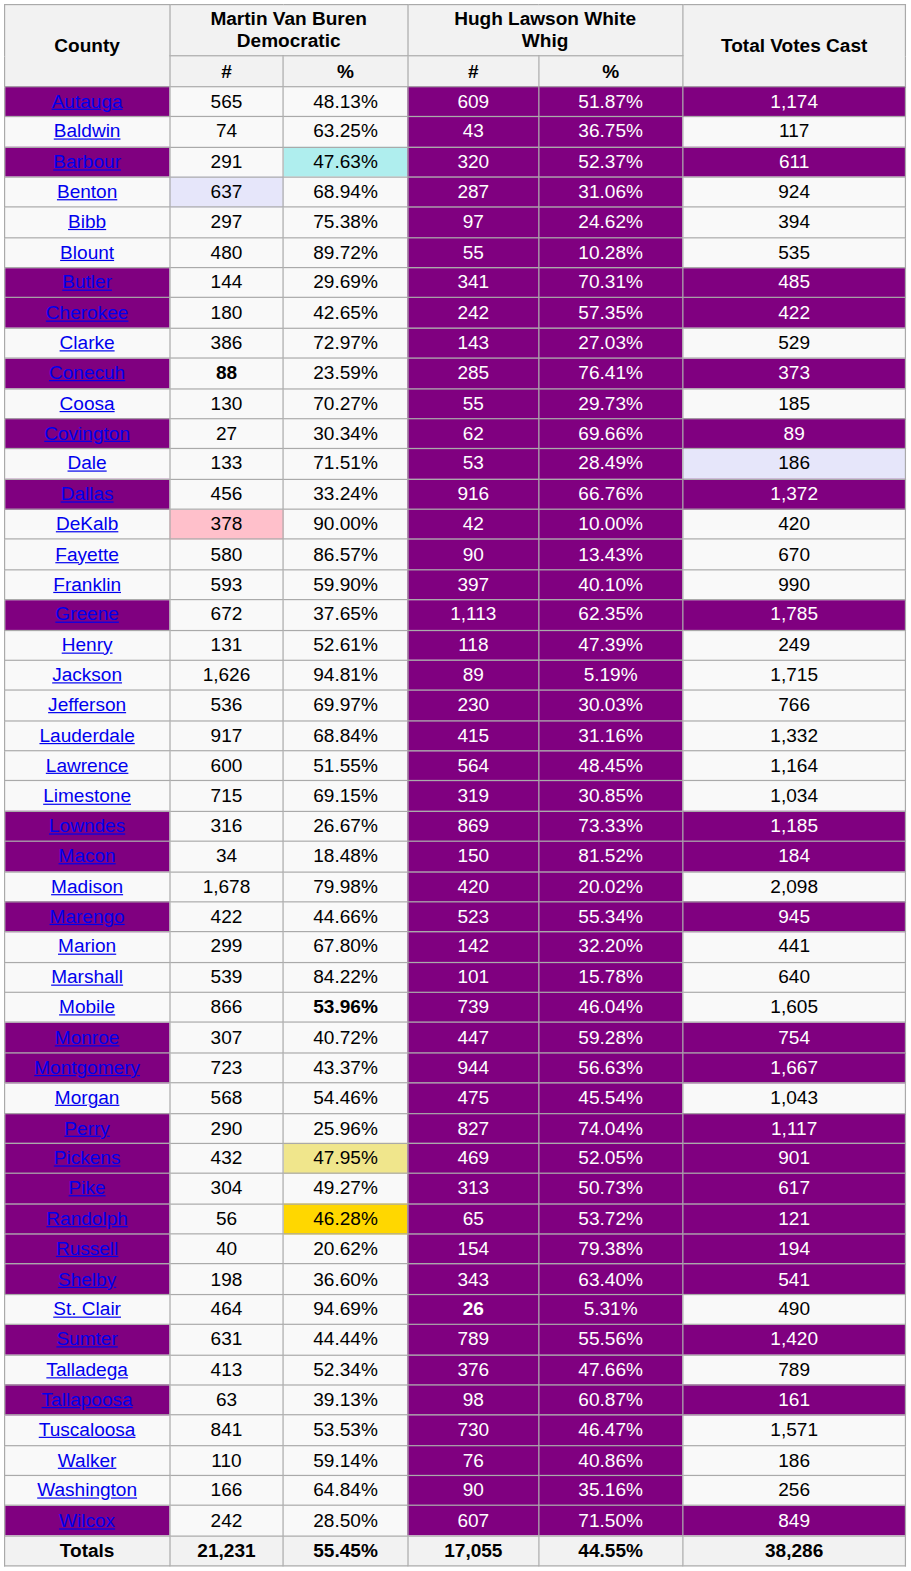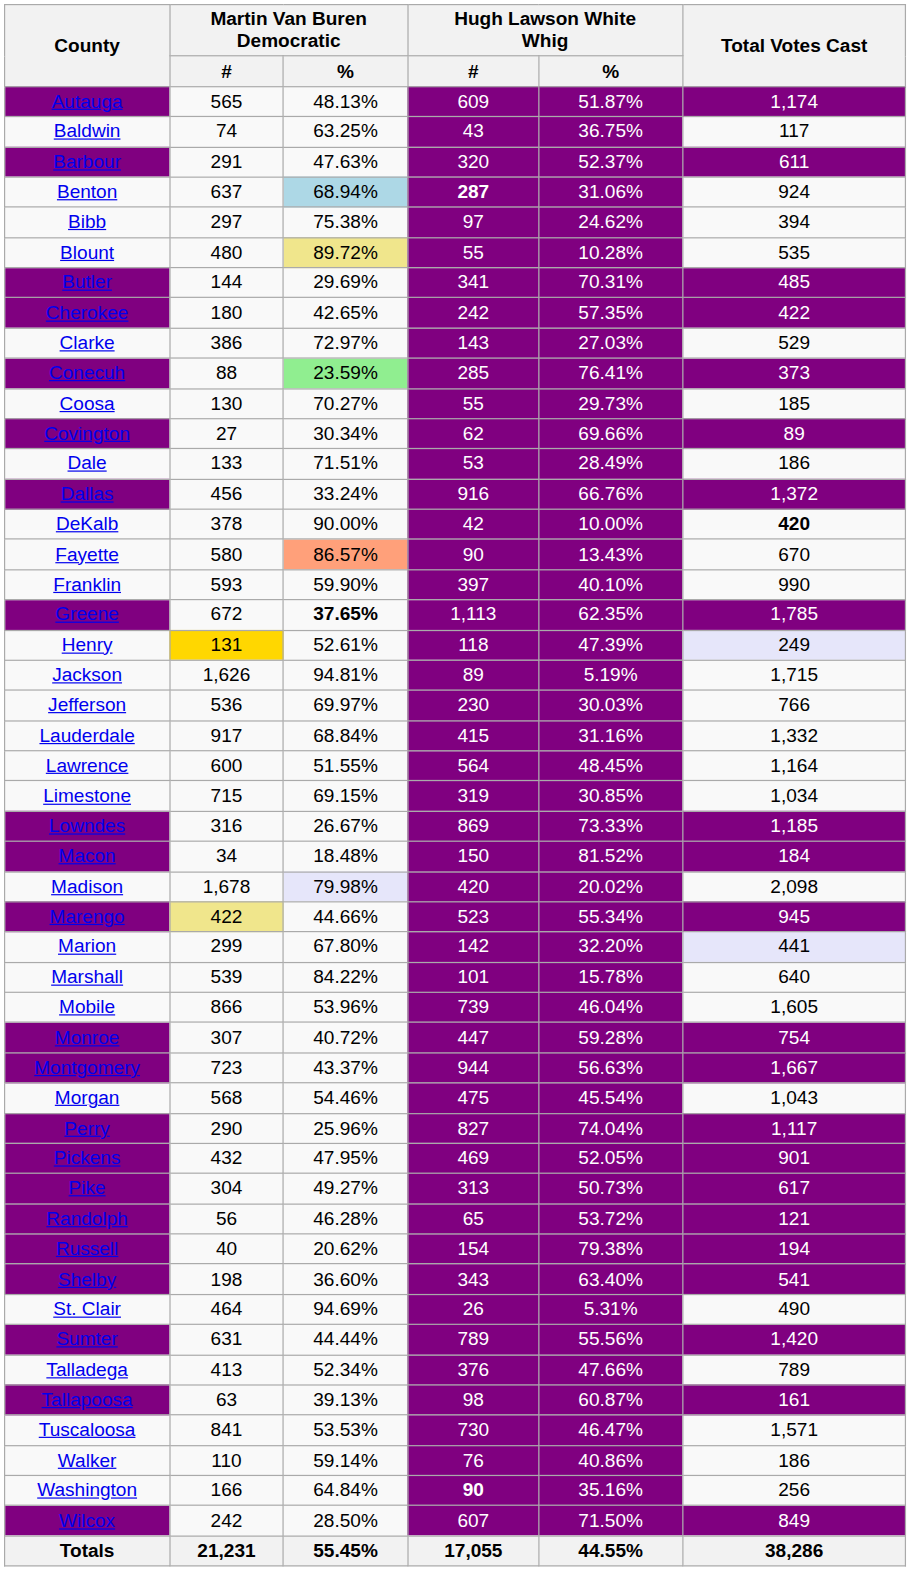(346, 161) paleturquoise background -> (346, 161) no background
(226, 191) lavender background -> (226, 191) no background
(346, 191) no background -> (346, 191) lightblue background
(473, 191) normal -> (473, 191) bold
(346, 252) no background -> (346, 252) khaki background
(226, 373) bold -> (226, 373) normal
(346, 373) no background -> (346, 373) lightgreen background
(794, 463) lavender background -> (794, 463) no background
(226, 524) pink background -> (226, 524) no background
(794, 524) normal -> (794, 524) bold
(346, 554) no background -> (346, 554) lightsalmon background
(346, 614) normal -> (346, 614) bold
(226, 644) no background -> (226, 644) gold background
(794, 644) no background -> (794, 644) lavender background
(346, 886) no background -> (346, 886) lavender background
(226, 916) no background -> (226, 916) khaki background
(794, 946) no background -> (794, 946) lavender background
(346, 1007) bold -> (346, 1007) normal
(346, 1158) khaki background -> (346, 1158) no background
(346, 1218) gold background -> (346, 1218) no background
(473, 1309) bold -> (473, 1309) normal
(473, 1490) normal -> (473, 1490) bold
